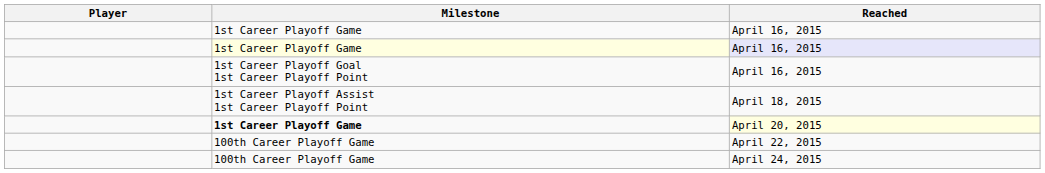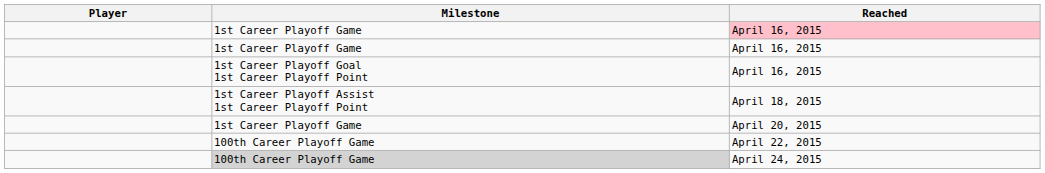(777, 30) no background -> (777, 30) pink background
(288, 48) lightyellow background -> (288, 48) no background
(777, 48) lavender background -> (777, 48) no background
(288, 125) bold -> (288, 125) normal
(777, 125) lightyellow background -> (777, 125) no background
(294, 159) no background -> (294, 159) lightgrey background
